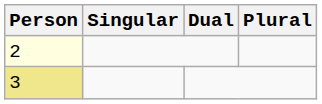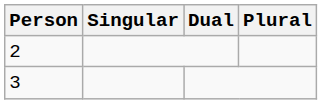(15, 51) lightyellow background -> (15, 51) no background
(15, 83) khaki background -> (15, 83) no background
